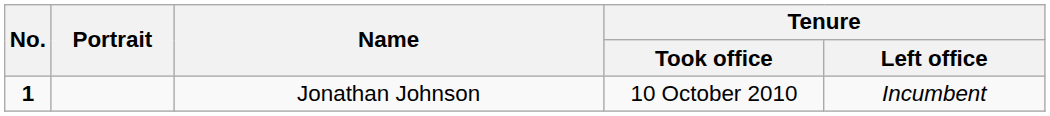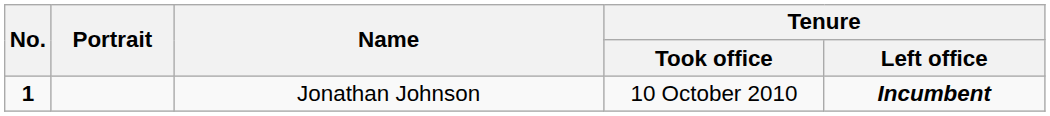(934, 93) normal -> (934, 93) bold
